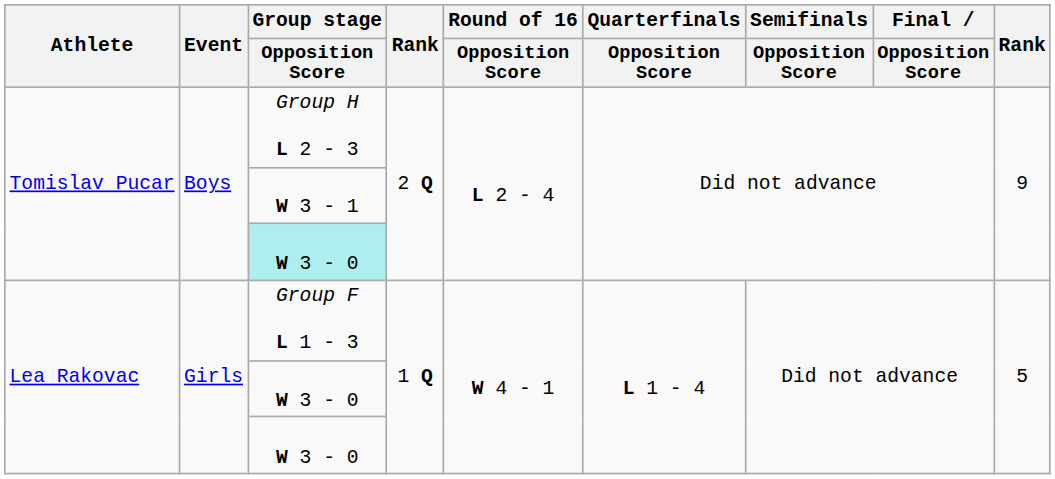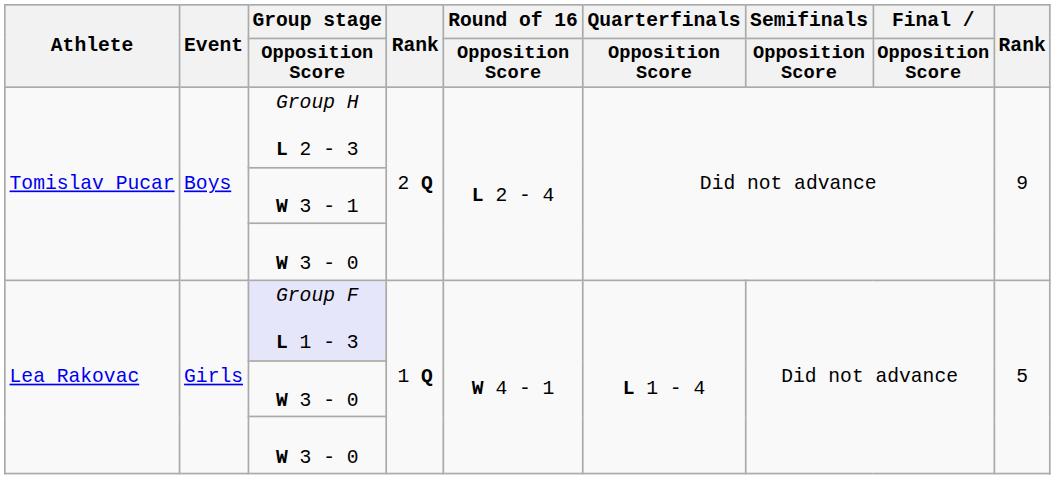(317, 264) paleturquoise background -> (317, 264) no background
(317, 320) no background -> (317, 320) lavender background
